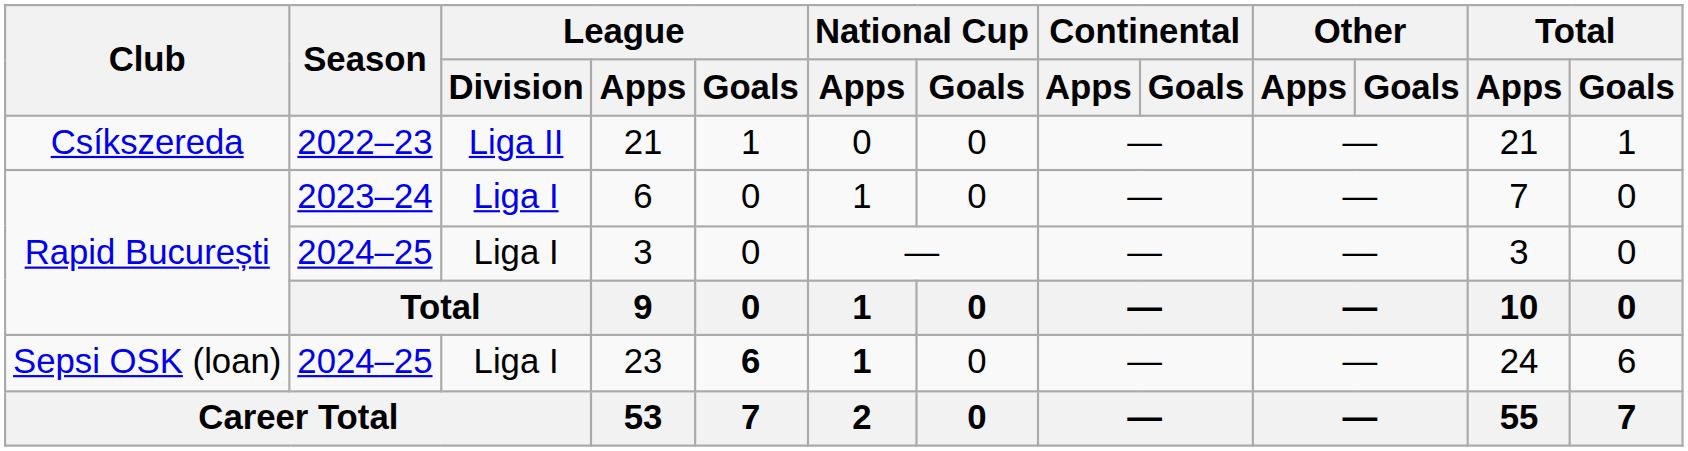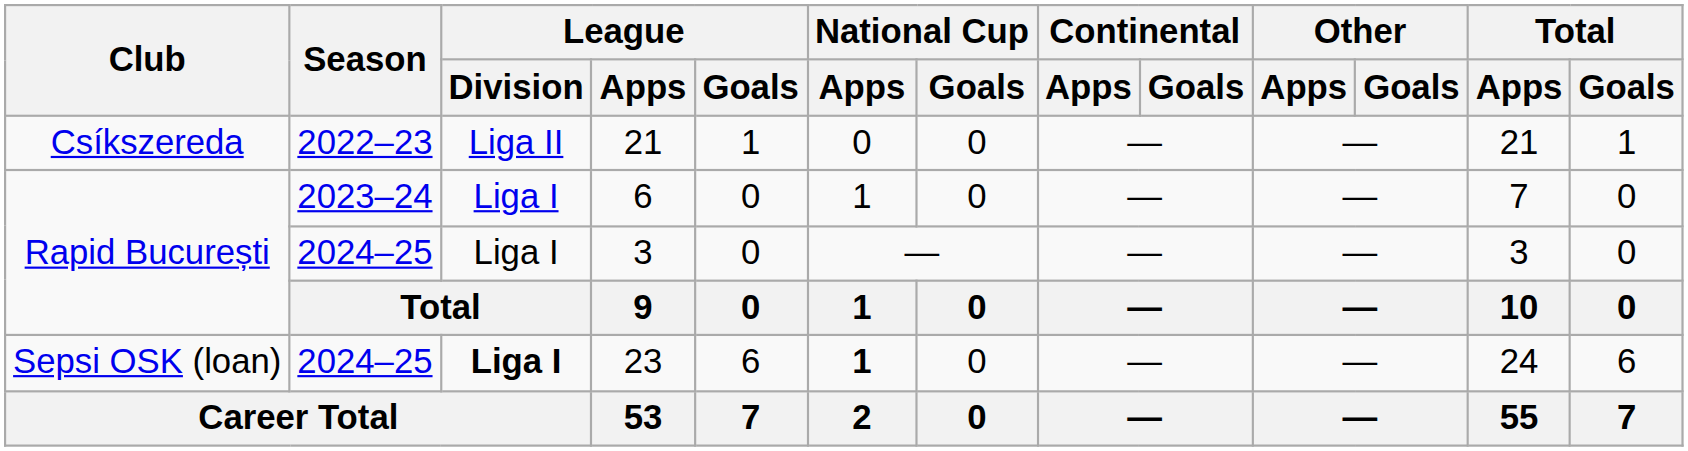(516, 362) normal -> (516, 362) bold
(751, 362) bold -> (751, 362) normal
